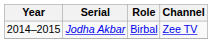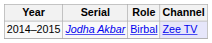(180, 30) no background -> (180, 30) lavender background
